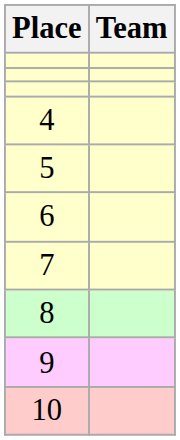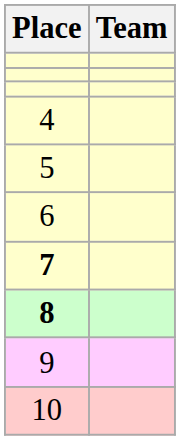(47, 264) normal -> (47, 264) bold
(47, 313) normal -> (47, 313) bold
